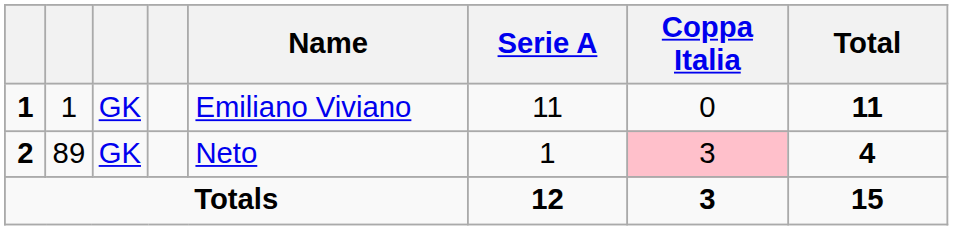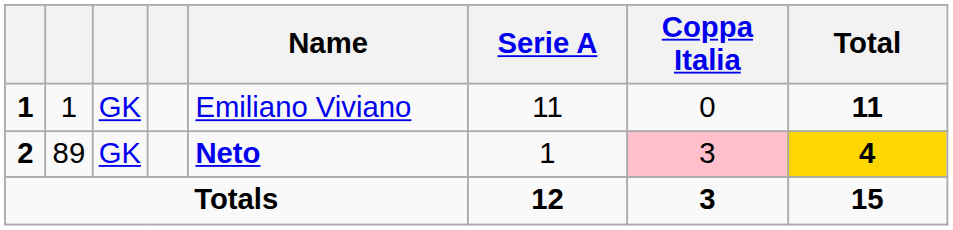(226, 153) normal -> (228, 153) bold
(867, 153) no background -> (867, 153) gold background
